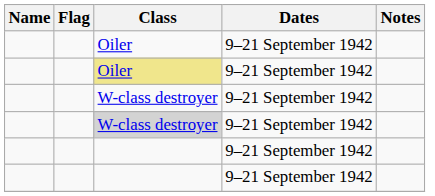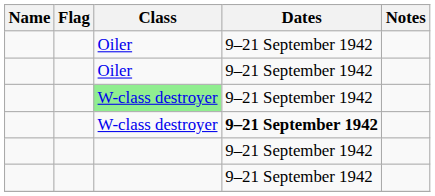(115, 71) khaki background -> (115, 71) no background
(158, 97) no background -> (158, 97) lightgreen background
(158, 124) lightgrey background -> (158, 124) no background
(299, 124) normal -> (302, 124) bold
